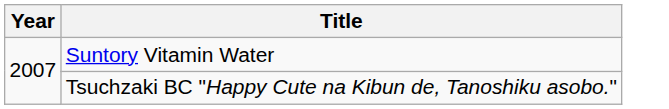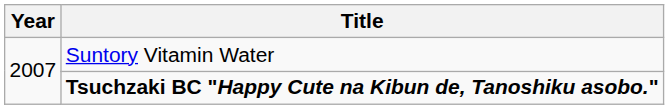(341, 87) normal -> (362, 87) bold
